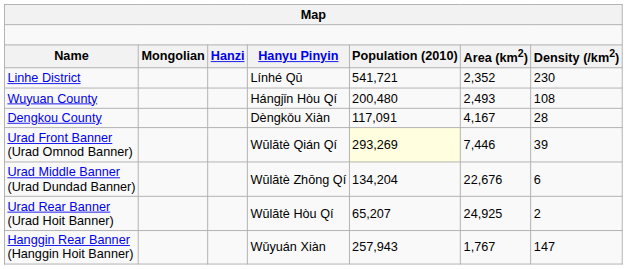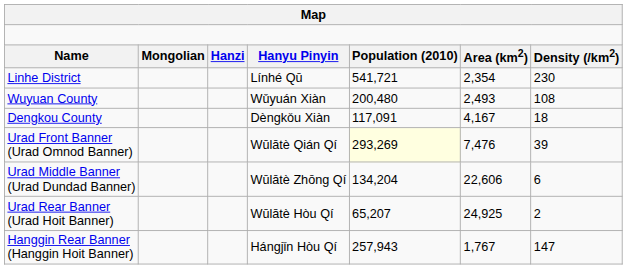(479, 78) 2,352 -> (479, 78) 2,354
(294, 98) Hángjǐn Hòu Qí -> (288, 98) Wǔyuán Xiàn
(541, 118) 28 -> (541, 118) 18
(479, 145) 7,446 -> (479, 145) 7,476
(483, 179) 22,676 -> (483, 179) 22,606
(288, 248) Wǔyuán Xiàn -> (294, 248) Hángjǐn Hòu Qí
